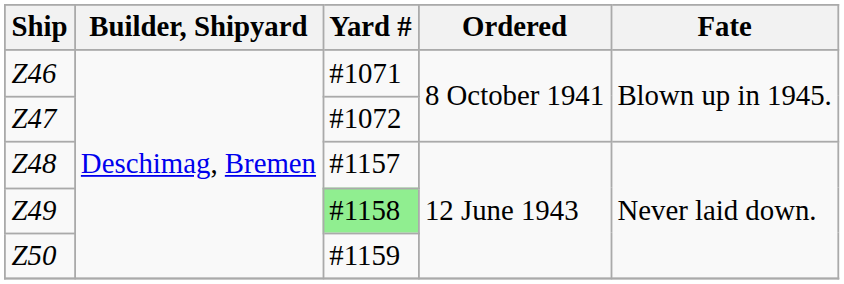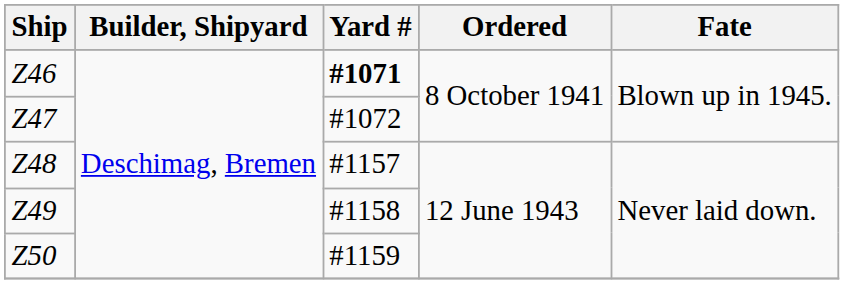(365, 73) normal -> (365, 73) bold
(365, 210) lightgreen background -> (365, 210) no background
